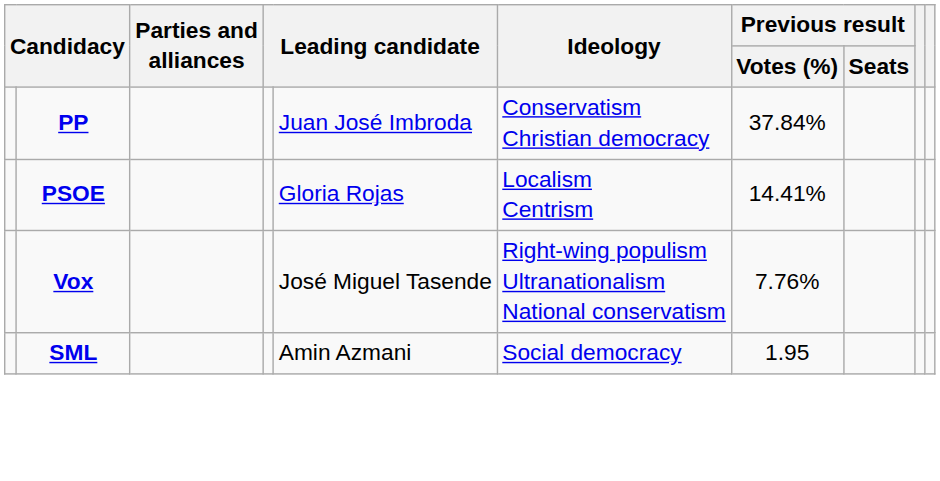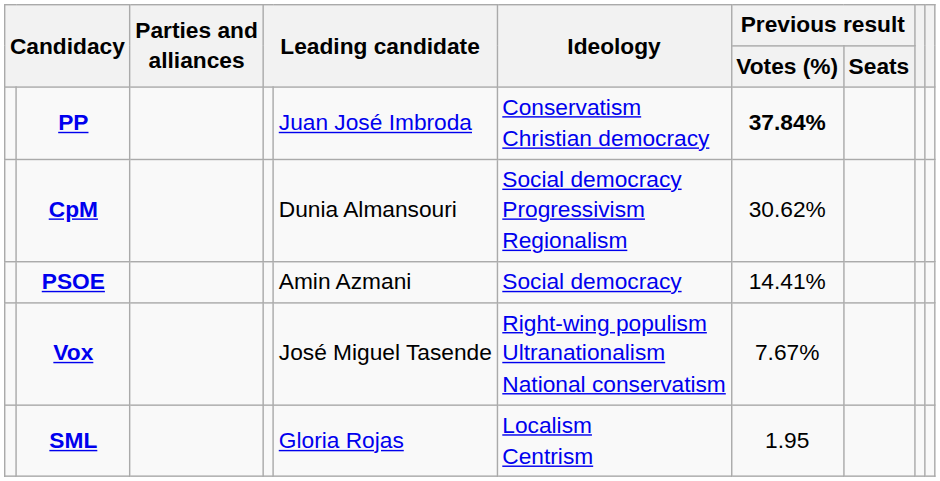(787, 122) normal -> (787, 122) bold
+ row: (73, 210)
(341, 194) Gloria Rojas -> (345, 281) Amin Azmani
(548, 194) Localism Centrism -> (592, 281) Social democracy
(787, 281) 7.76% -> (787, 353) 7.67%
(345, 353) Amin Azmani -> (341, 440) Gloria Rojas
(592, 353) Social democracy -> (548, 440) Localism Centrism
